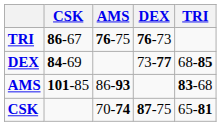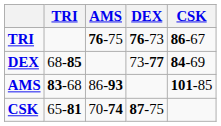columns swapped: (195, 16) <-> (68, 16)
